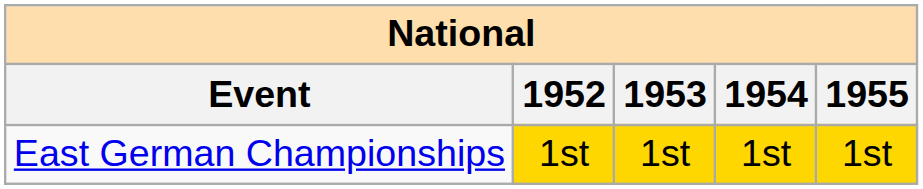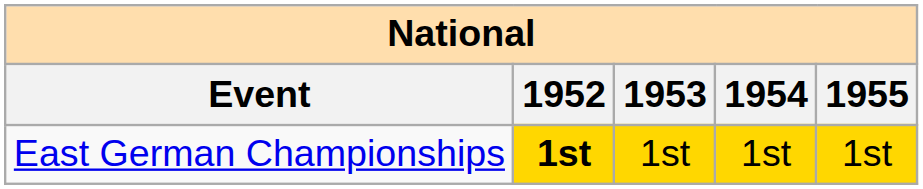(564, 153) normal -> (564, 153) bold
